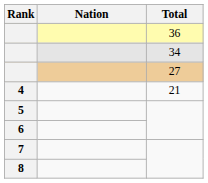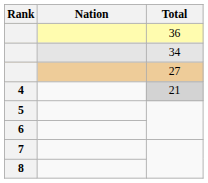(175, 90) no background -> (175, 90) lightgrey background
